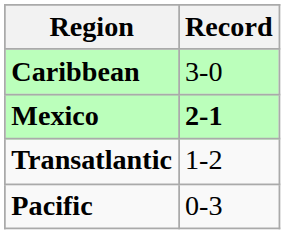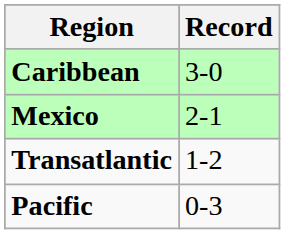(204, 116) bold -> (204, 116) normal
